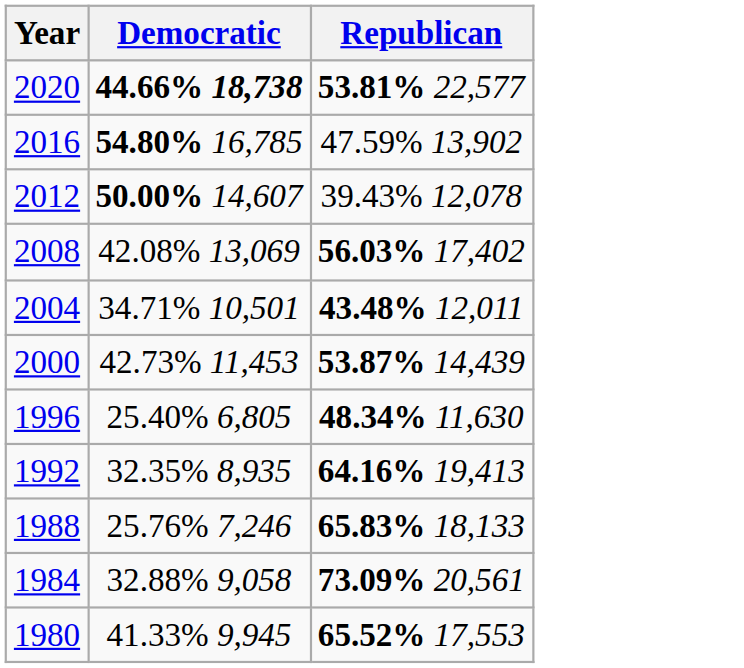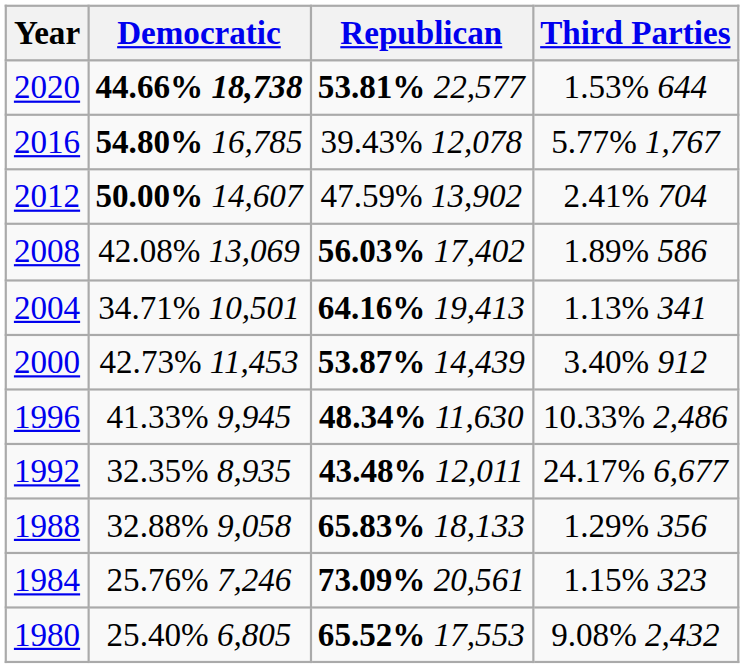+ column: (635, 32)
(421, 142) 47.59% 13,902 -> (421, 142) 39.43% 12,078
(421, 196) 39.43% 12,078 -> (421, 196) 47.59% 13,902
(421, 306) 43.48% 12,011 -> (421, 306) 64.16% 19,413
(199, 415) 25.40% 6,805 -> (199, 415) 41.33% 9,945
(421, 470) 64.16% 19,413 -> (421, 470) 43.48% 12,011
(199, 524) 25.76% 7,246 -> (199, 524) 32.88% 9,058
(199, 579) 32.88% 9,058 -> (199, 579) 25.76% 7,246
(199, 633) 41.33% 9,945 -> (199, 633) 25.40% 6,805
